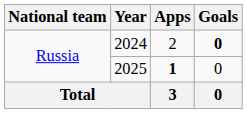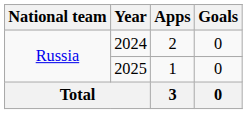(218, 43) bold -> (218, 43) normal
(172, 69) bold -> (172, 69) normal
